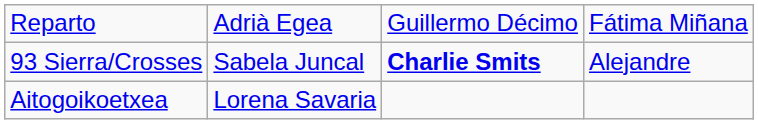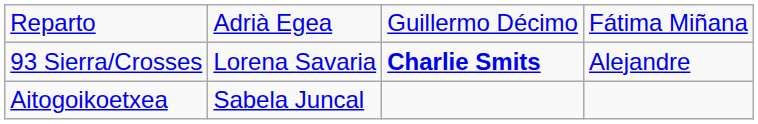(289, 61) Sabela Juncal -> (295, 61) Lorena Savaria
(295, 99) Lorena Savaria -> (289, 99) Sabela Juncal
